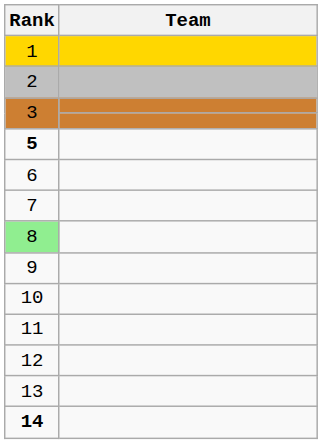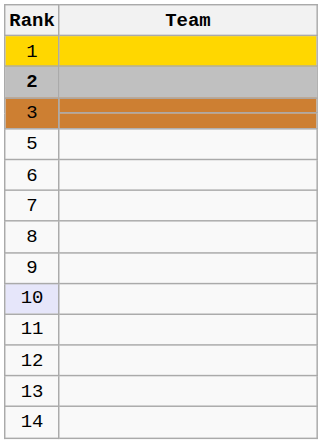(32, 82) normal -> (32, 82) bold
(32, 144) bold -> (32, 144) normal
(32, 237) lightgreen background -> (32, 237) no background
(32, 299) no background -> (32, 299) lavender background
(32, 422) bold -> (32, 422) normal
